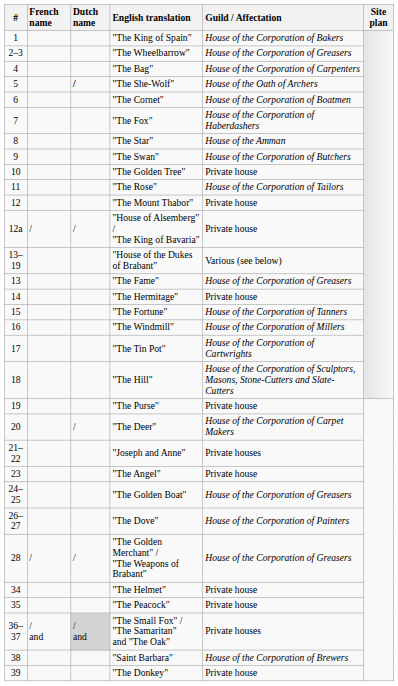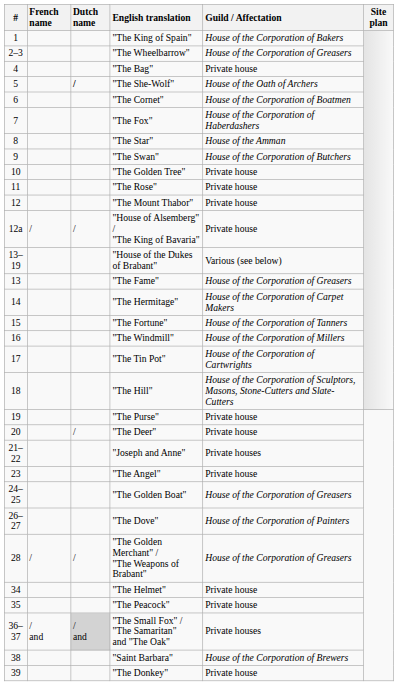(283, 69) House of the Corporation of Carpenters -> (231, 69) Private house
(274, 187) House of the Corporation of Tailors -> (231, 187) Private house
(231, 297) Private house -> (274, 302) House of the Corporation of Carpet Makers
(274, 427) House of the Corporation of Carpet Makers -> (231, 432) Private house
